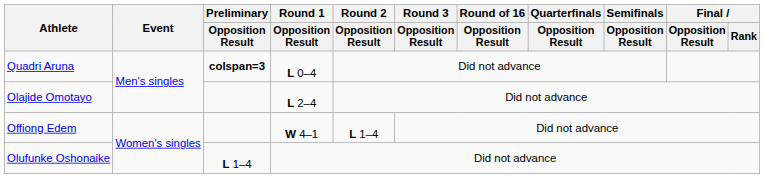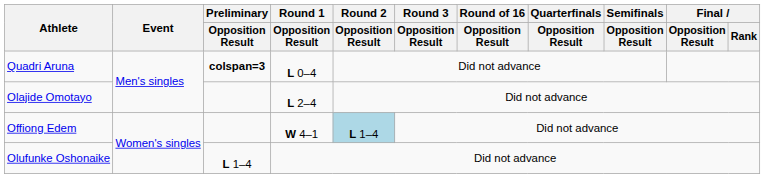(364, 134) no background -> (364, 134) lightblue background
